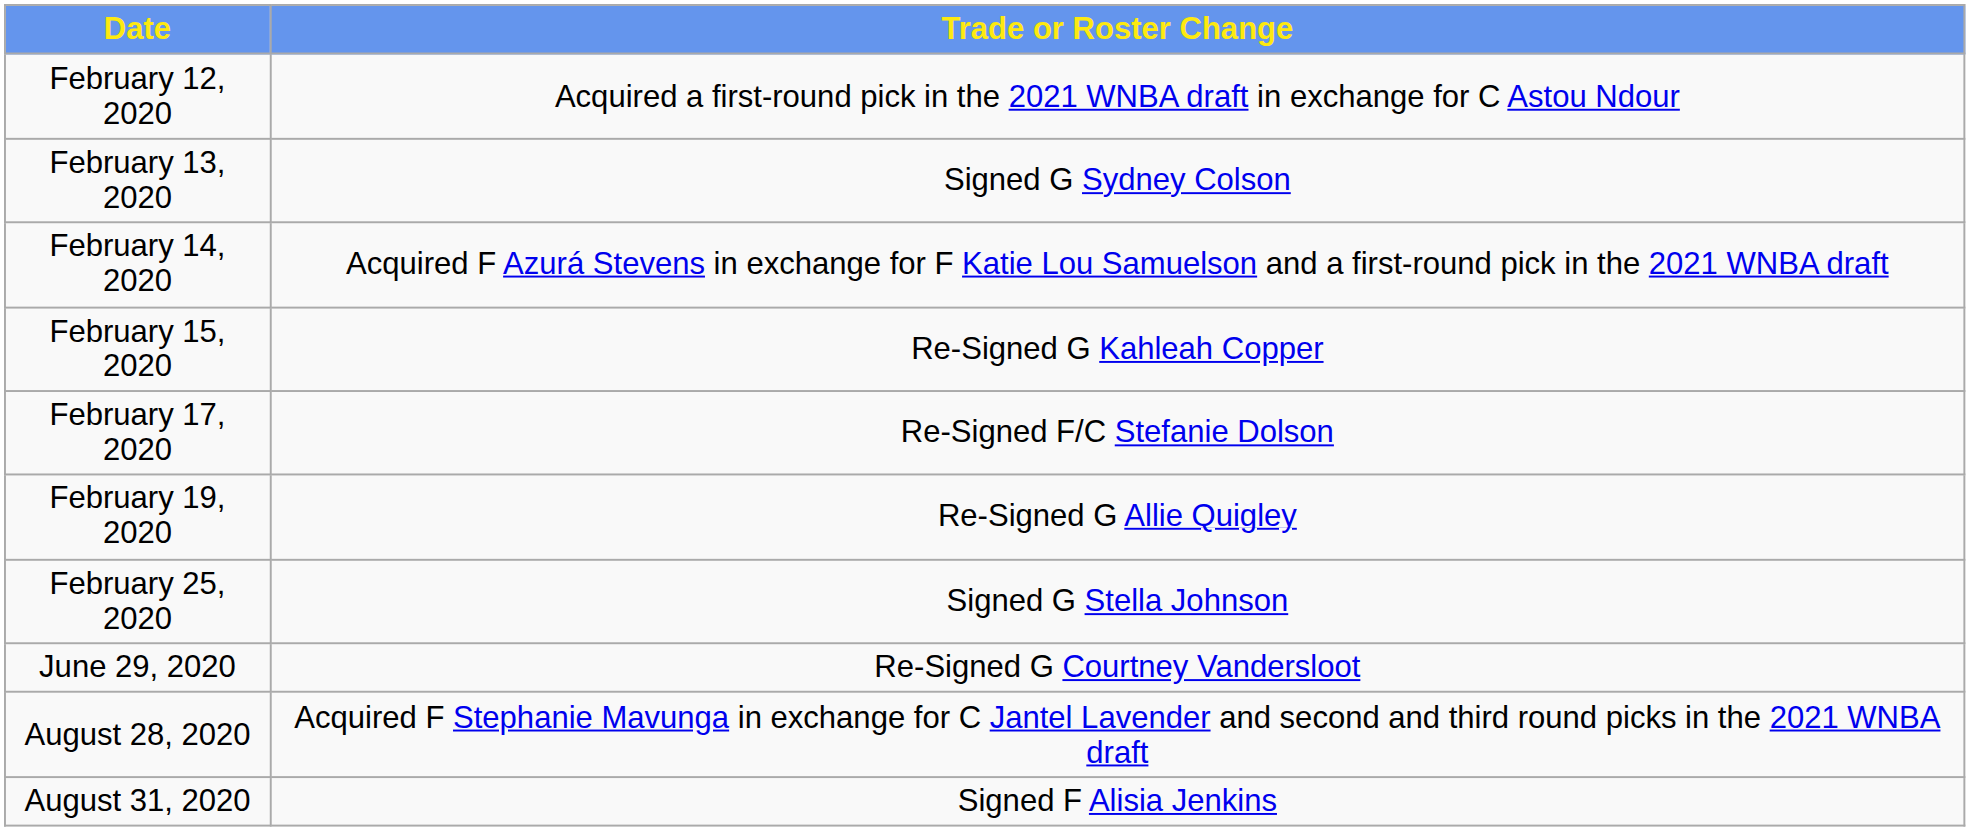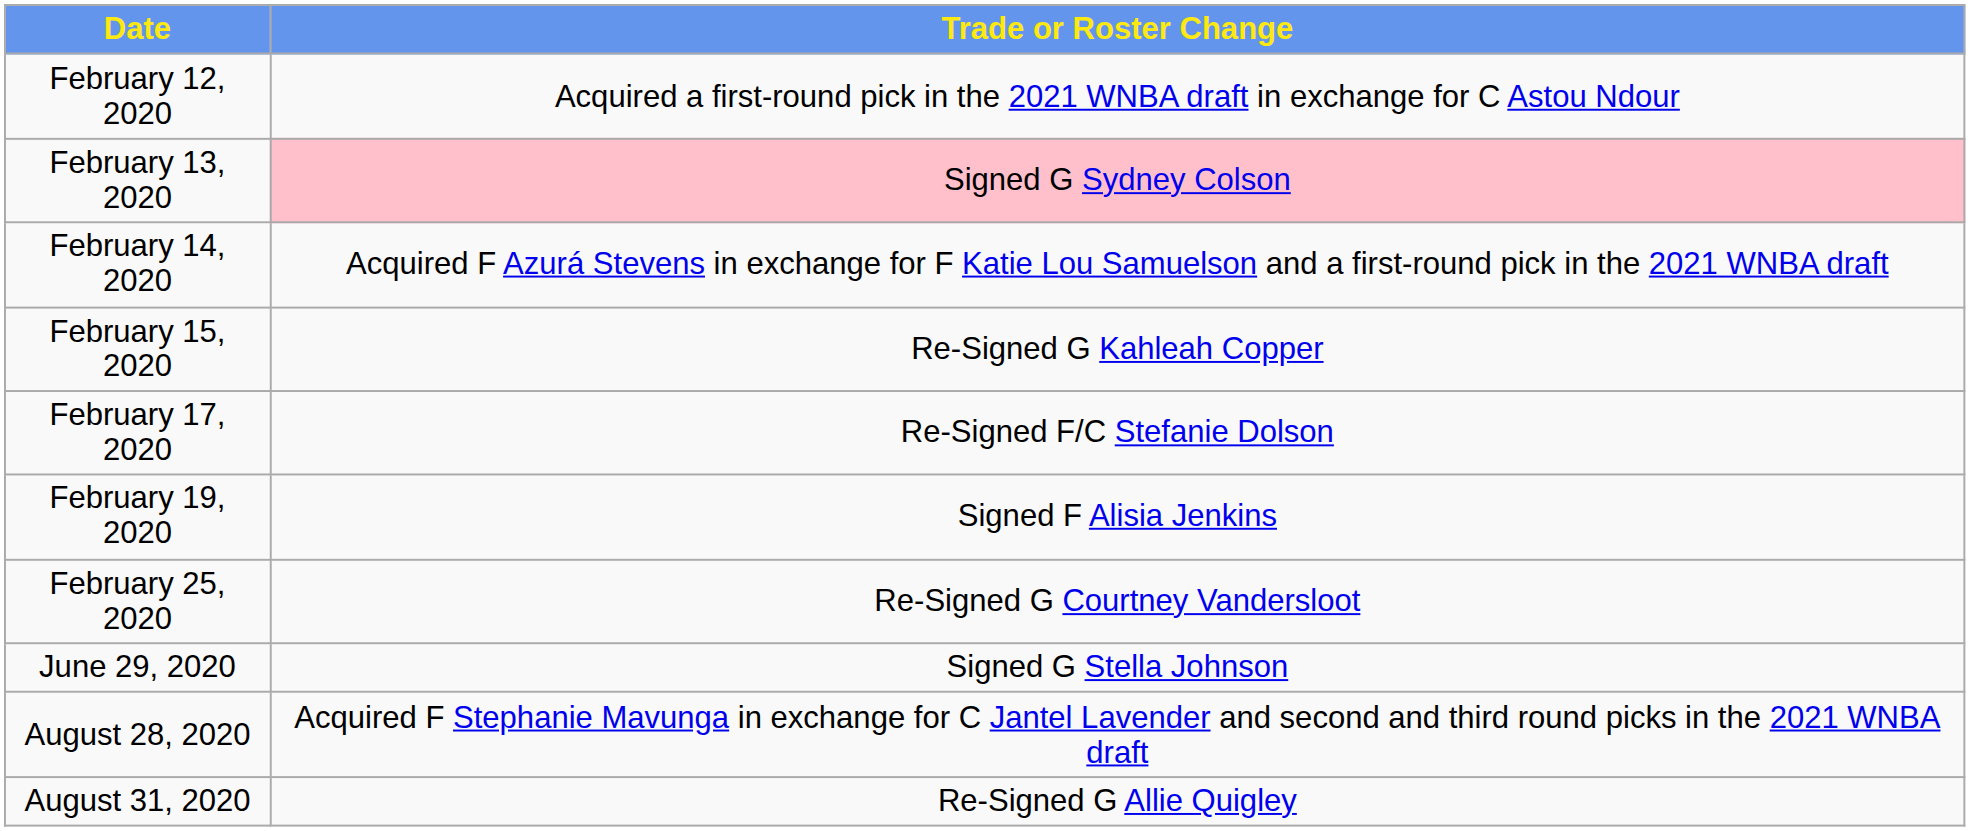(1117, 179) no background -> (1117, 179) pink background
(1117, 516) Re-Signed G Allie Quigley -> (1117, 516) Signed F Alisia Jenkins
(1117, 600) Signed G Stella Johnson -> (1117, 600) Re-Signed G Courtney Vandersloot
(1117, 667) Re-Signed G Courtney Vandersloot -> (1117, 667) Signed G Stella Johnson
(1117, 800) Signed F Alisia Jenkins -> (1117, 800) Re-Signed G Allie Quigley
